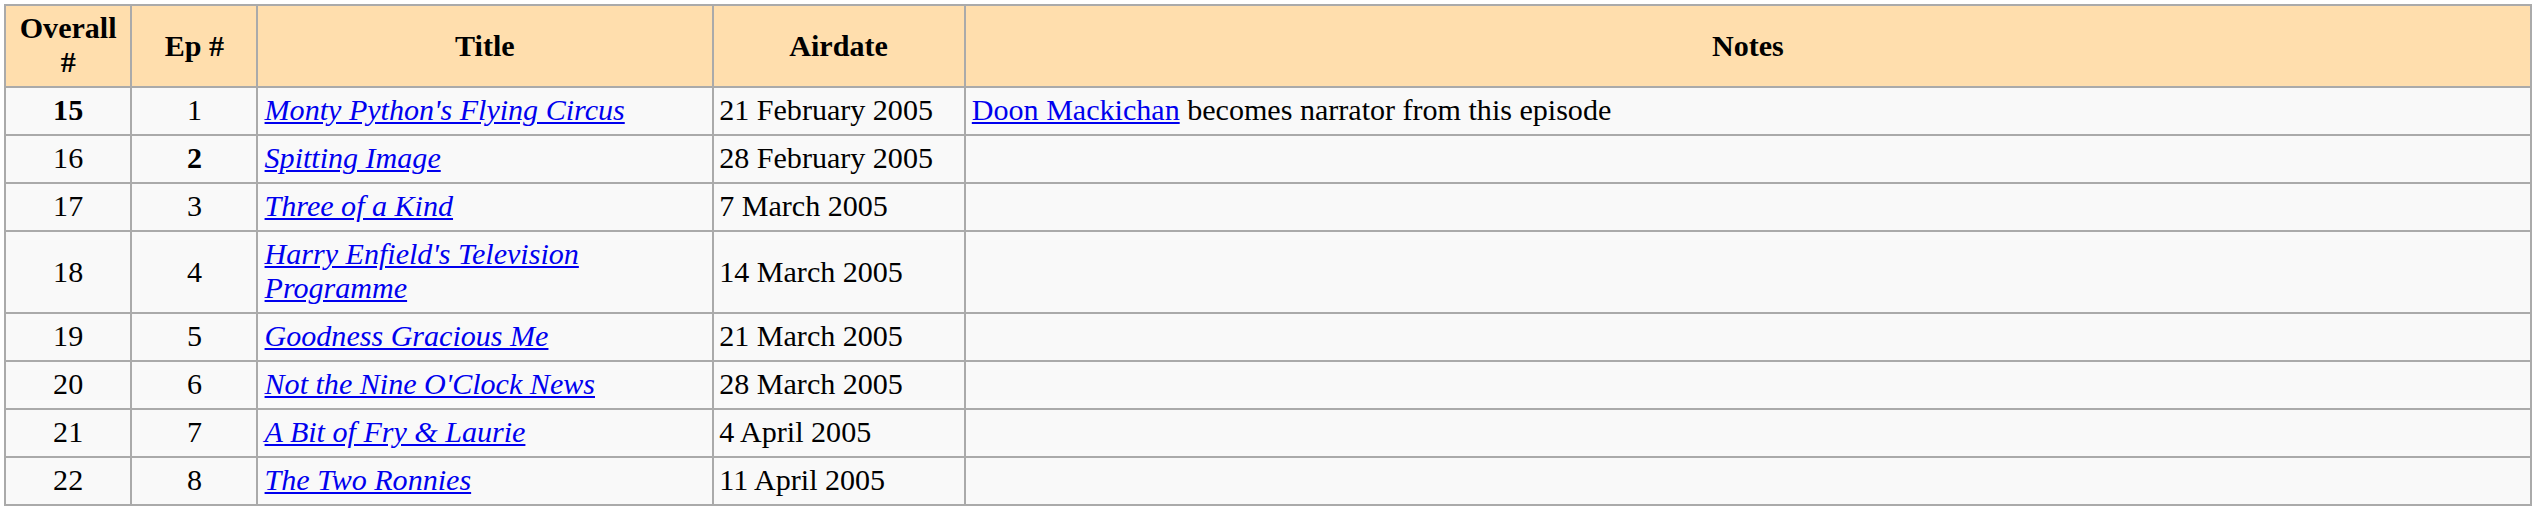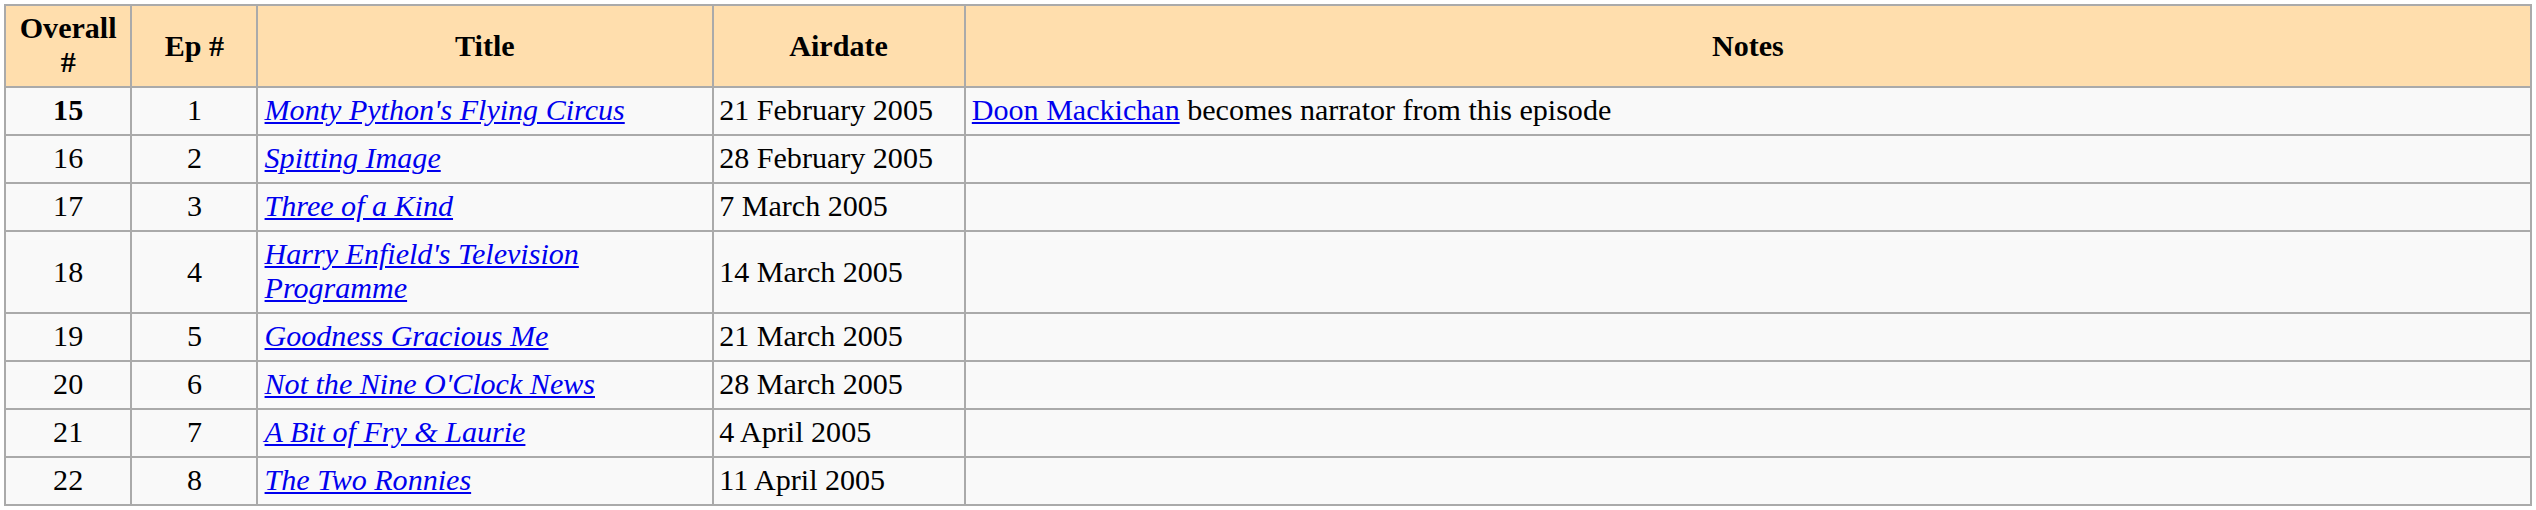(194, 158) bold -> (194, 158) normal
